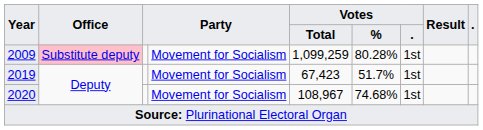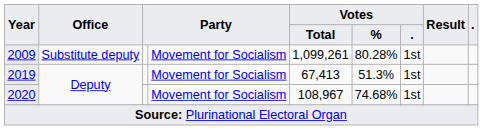(90, 55) pink background -> (90, 55) no background
(321, 55) 1,099,259 -> (321, 55) 1,099,261
(321, 75) 67,423 -> (321, 75) 67,413
(376, 75) 51.7% -> (376, 75) 51.3%
